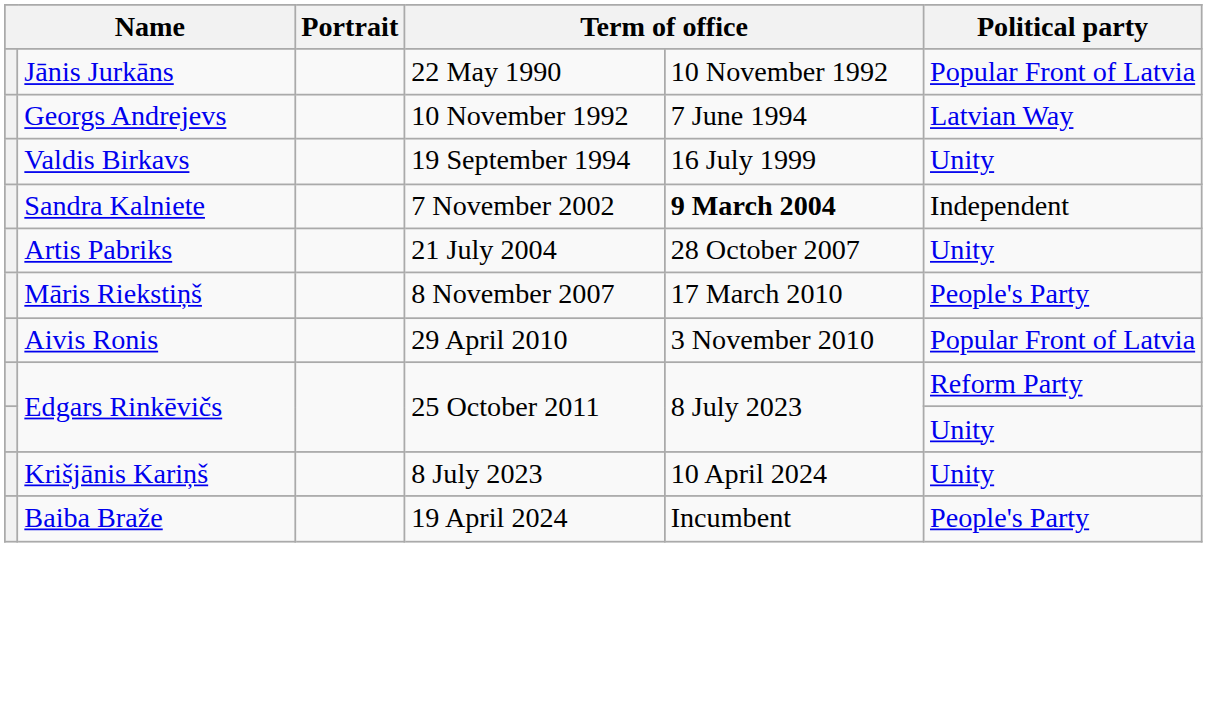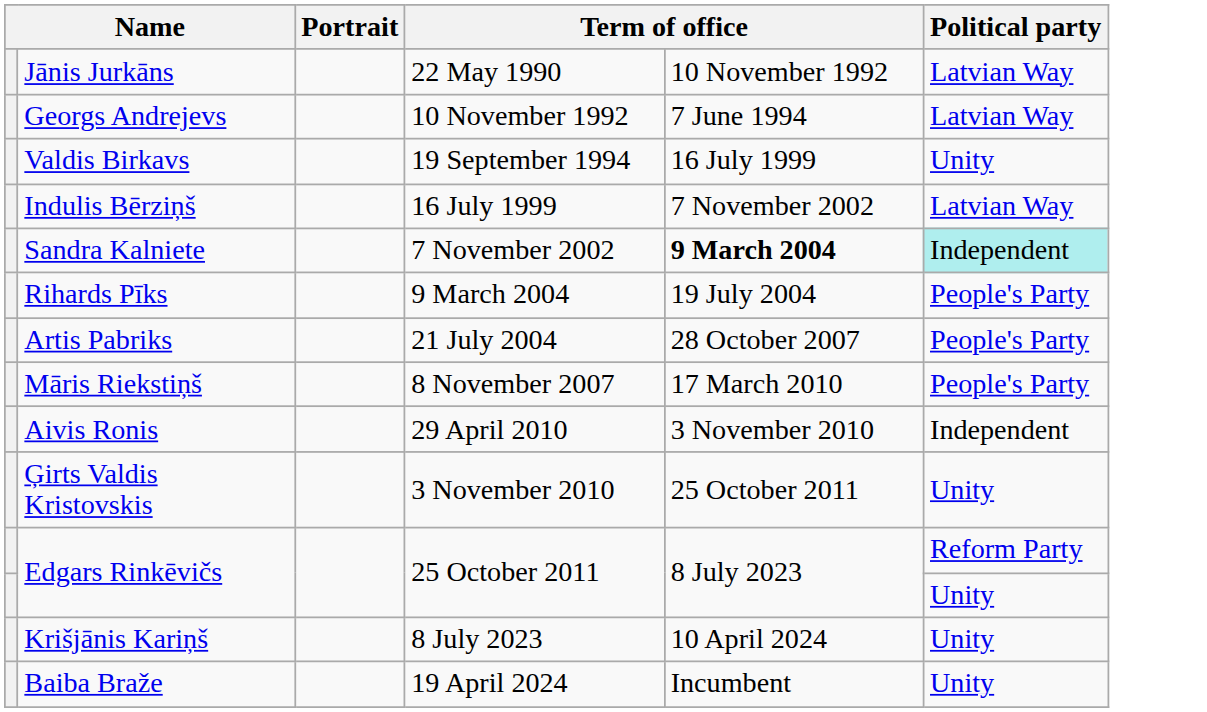(1063, 71) Popular Front of Latvia -> (1002, 71) Latvian Way
+ row: (110, 205)
(1000, 205) no background -> (1000, 250) paleturquoise background
+ row: (96, 294)
(962, 250) Unity -> (1010, 339) People's Party
(1063, 339) Popular Front of Latvia -> (1000, 428) Independent
+ row: (91, 489)
(1010, 518) People's Party -> (962, 683) Unity
